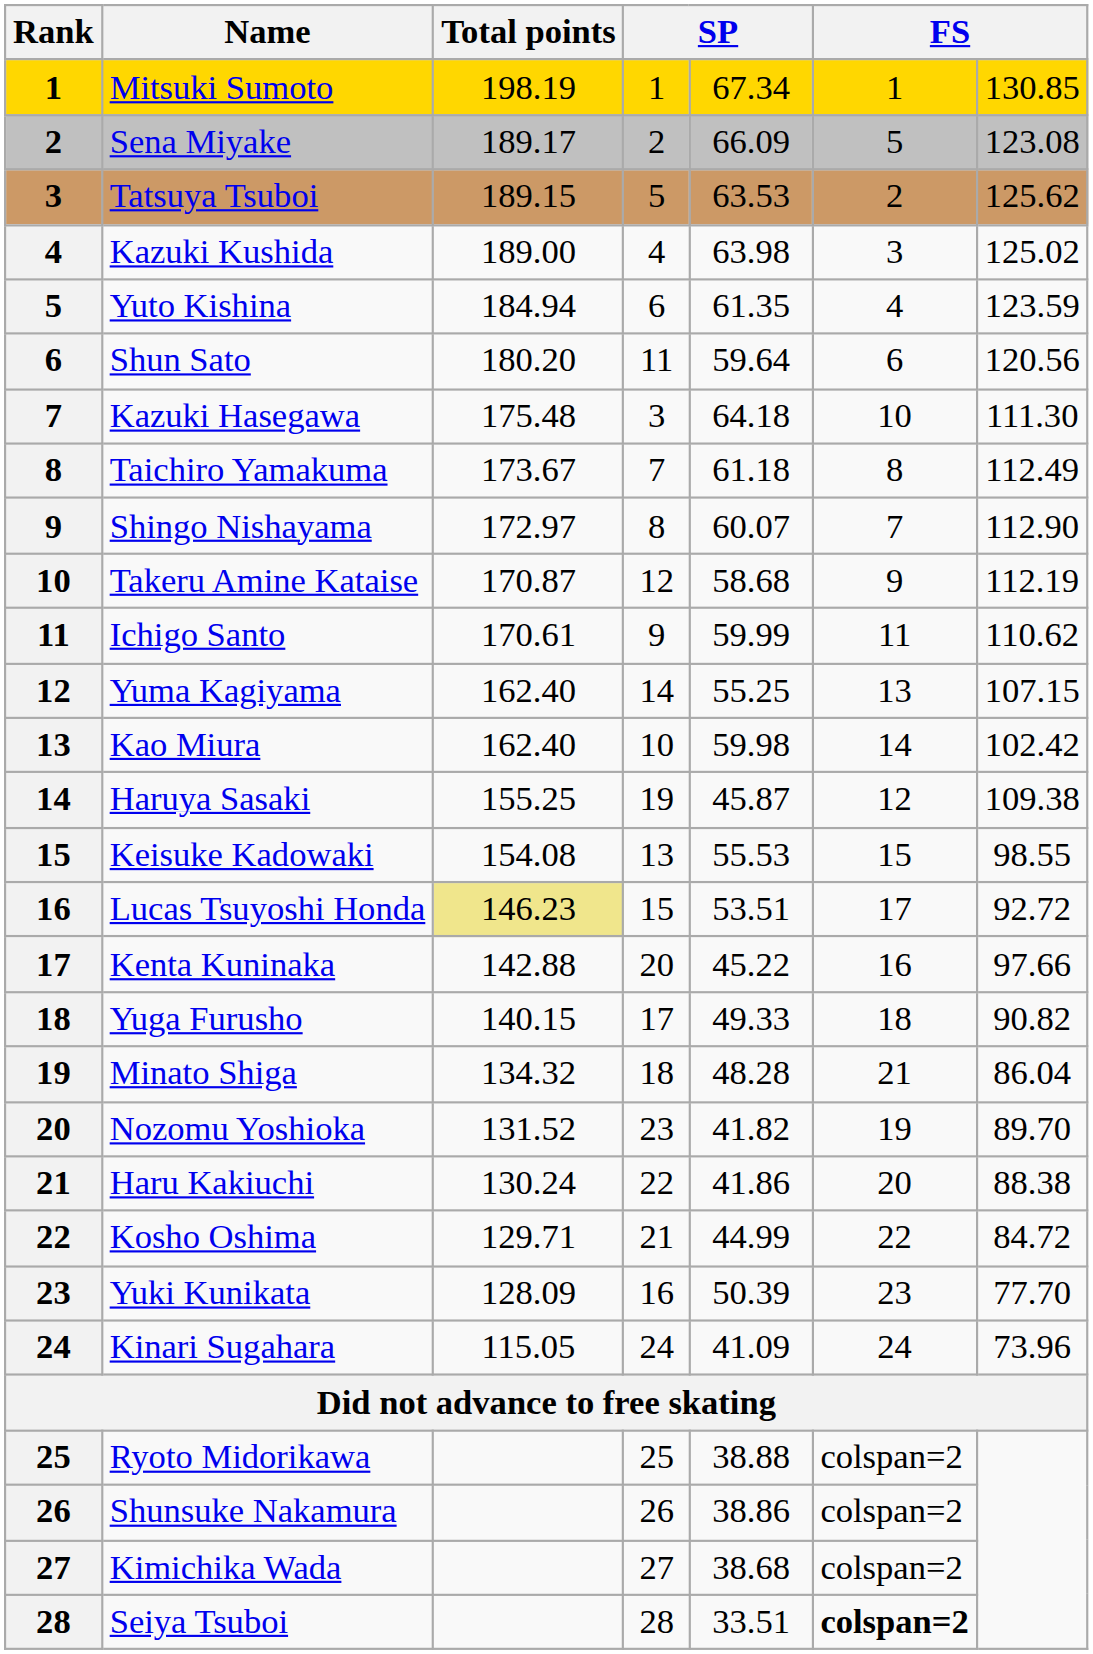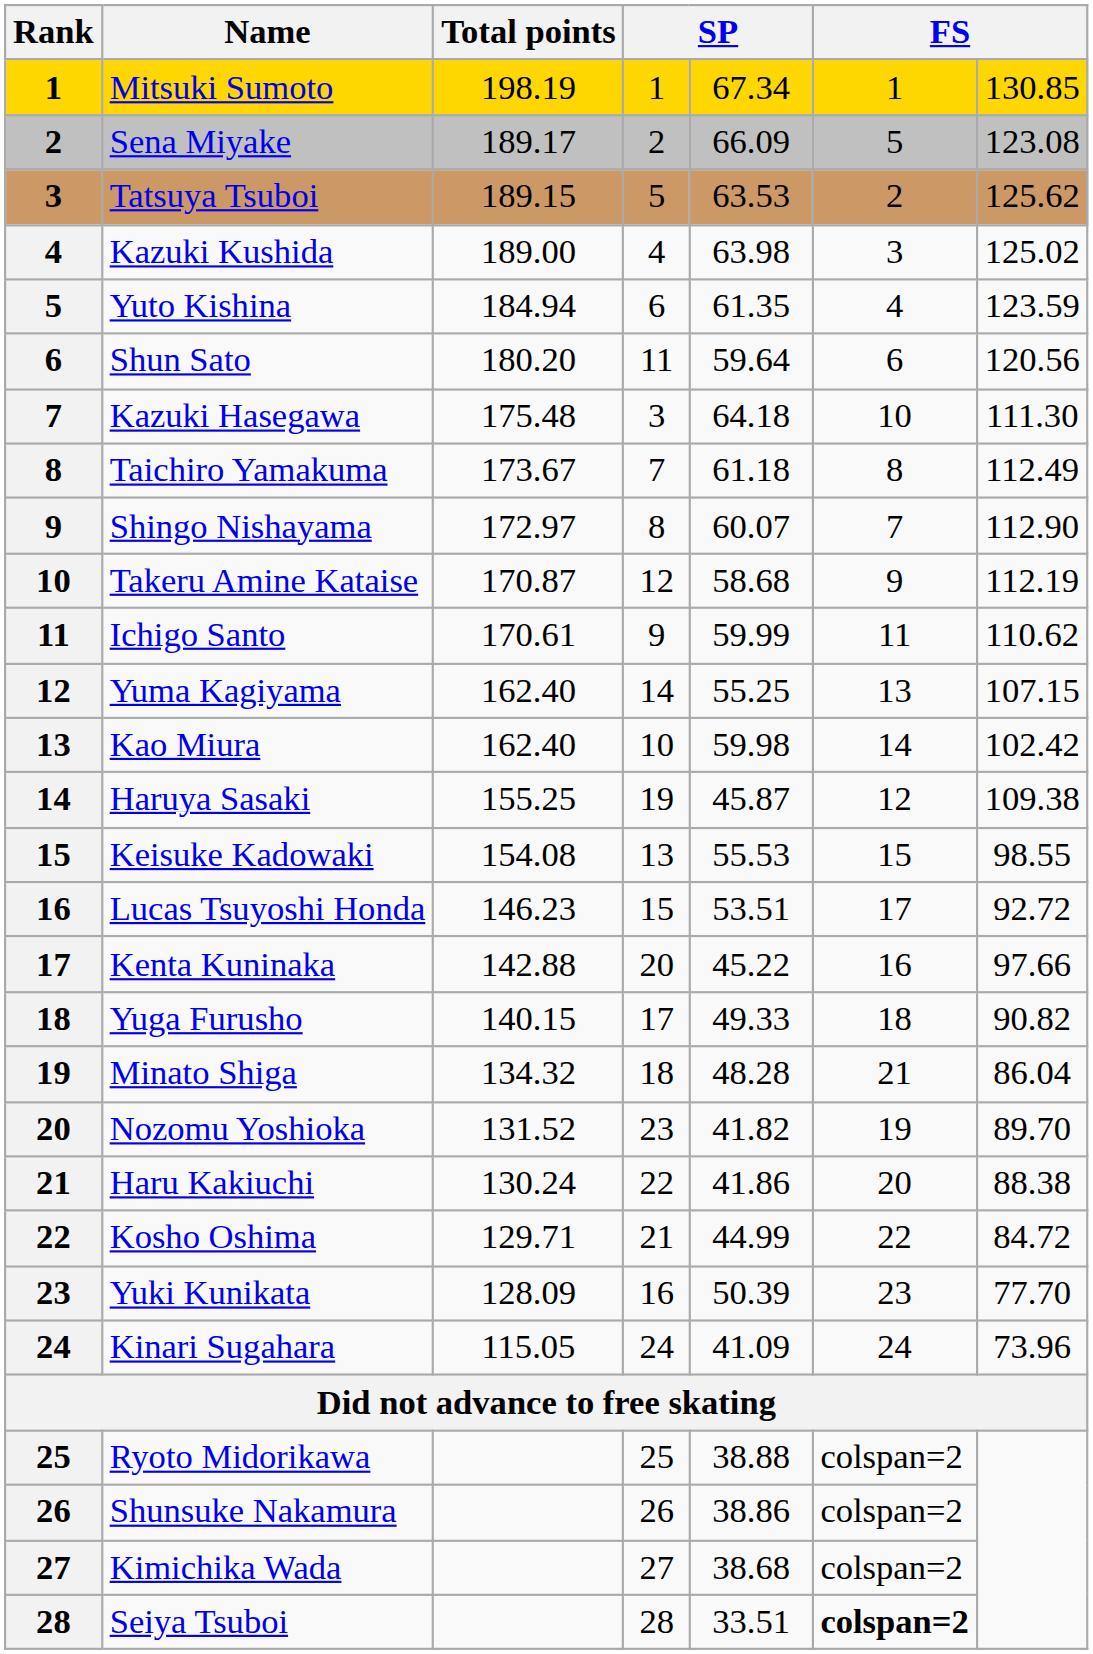(528, 908) khaki background -> (528, 908) no background
